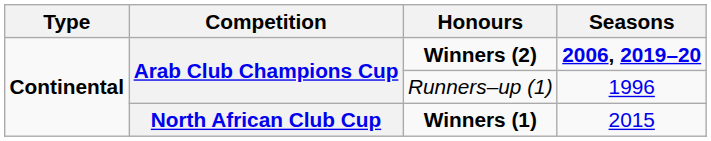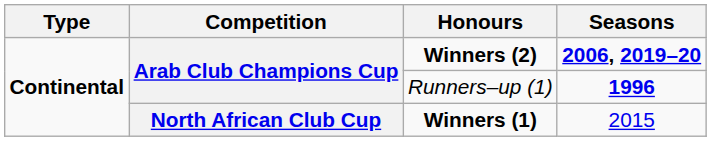(632, 87) normal -> (632, 87) bold
